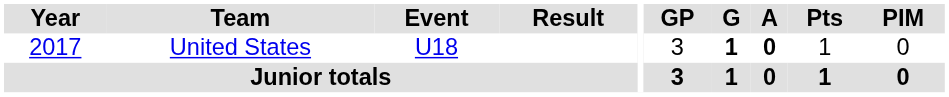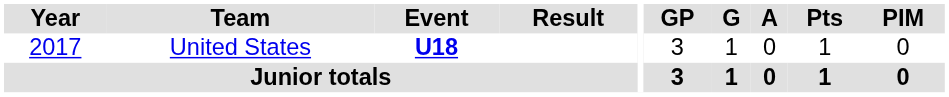(436, 47) normal -> (436, 47) bold
(731, 47) bold -> (731, 47) normal
(770, 47) bold -> (770, 47) normal
